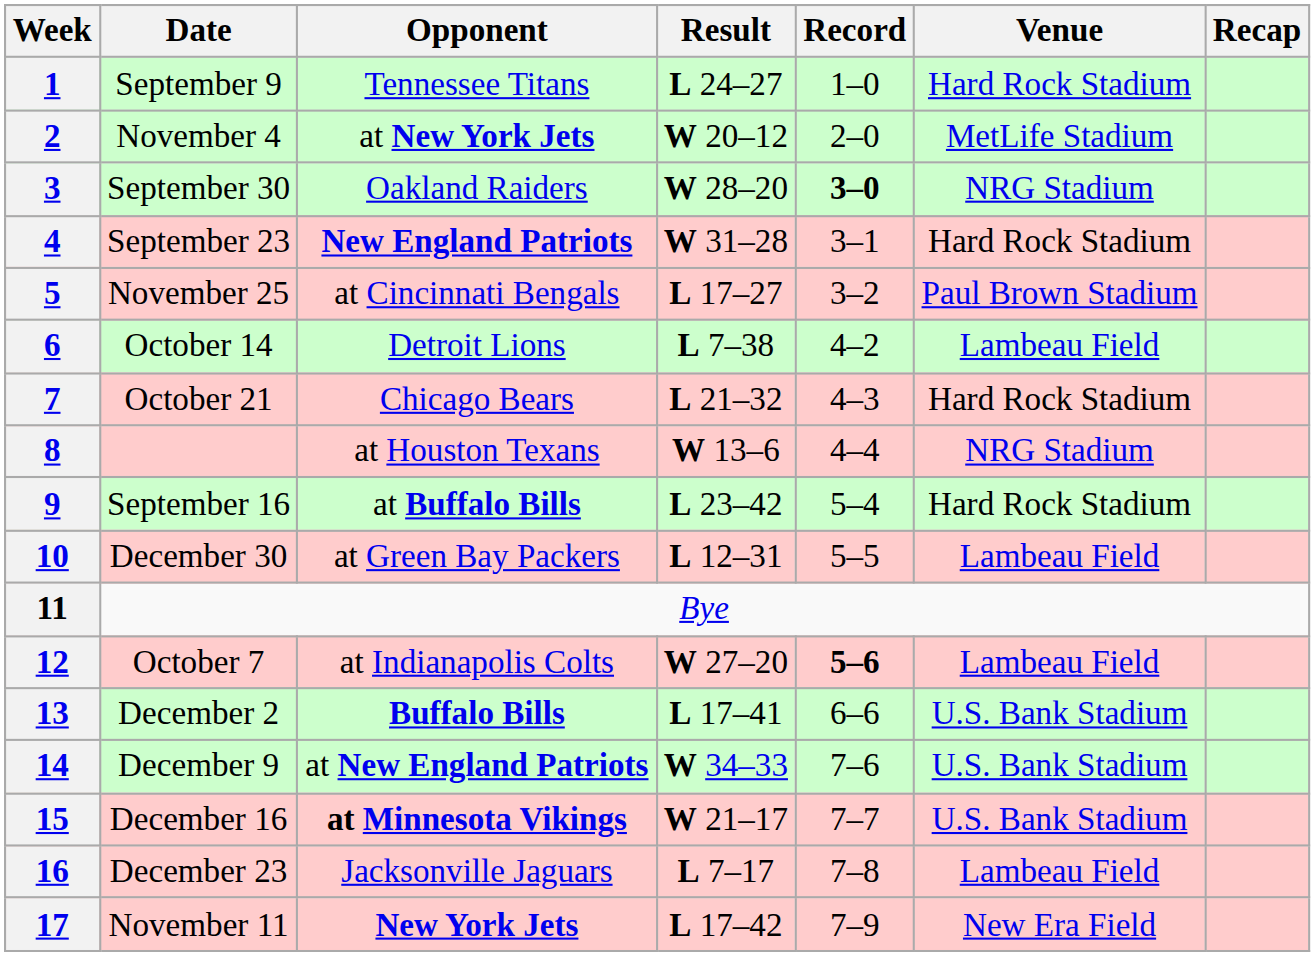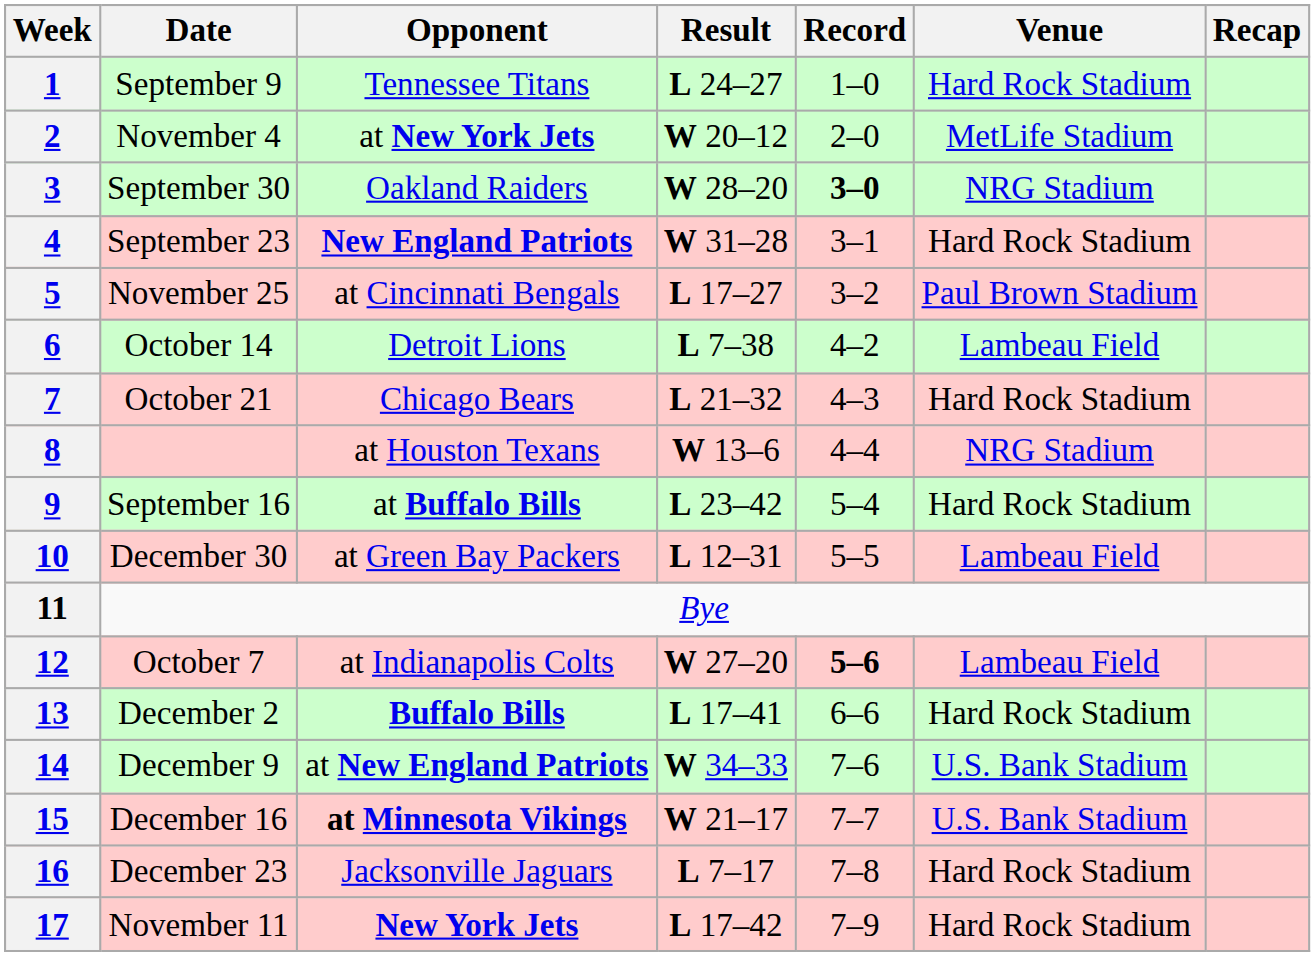(1060, 713) U.S. Bank Stadium -> (1060, 713) Hard Rock Stadium
(1060, 871) Lambeau Field -> (1060, 871) Hard Rock Stadium
(1060, 923) New Era Field -> (1060, 923) Hard Rock Stadium
